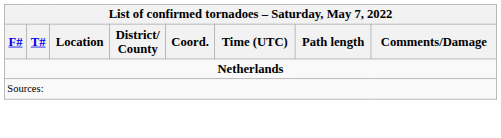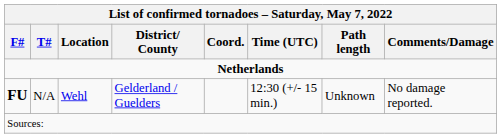+ row: (17, 95)
